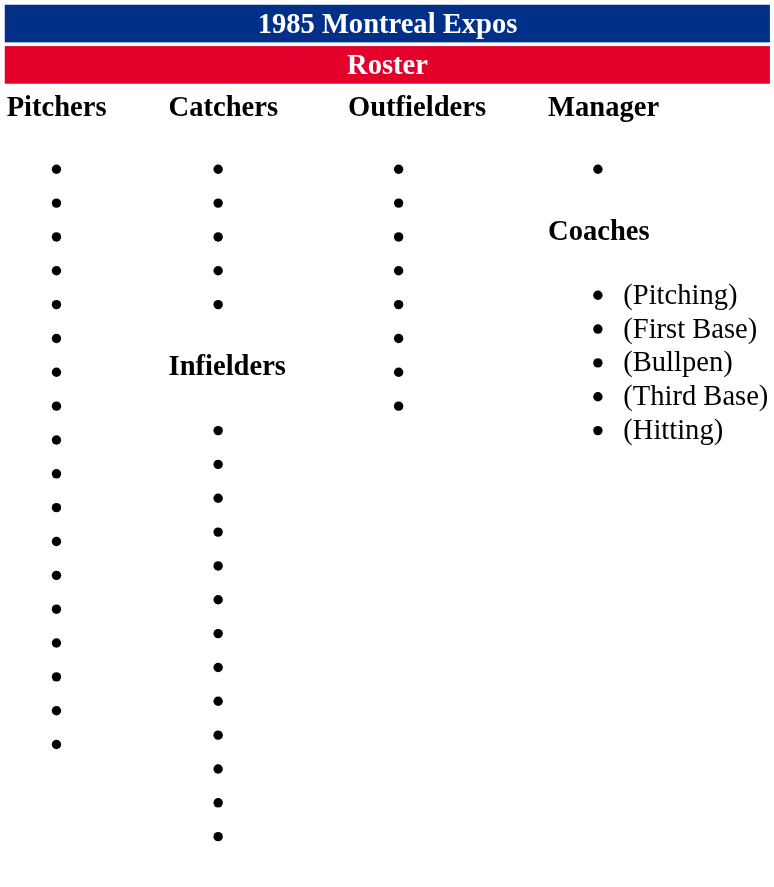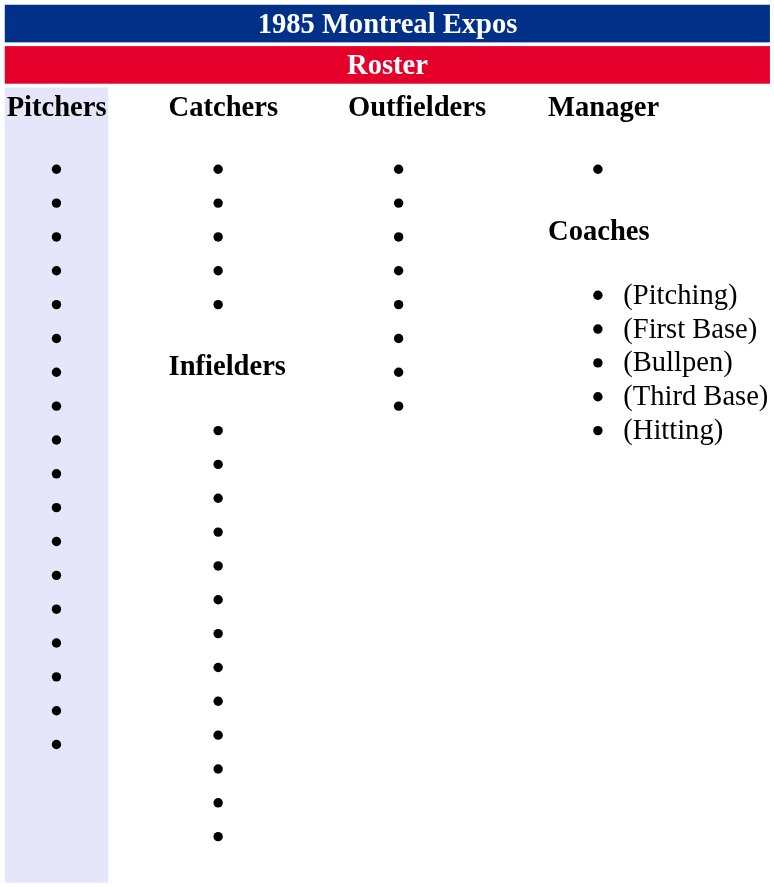(57, 425) no background -> (57, 425) lavender background
